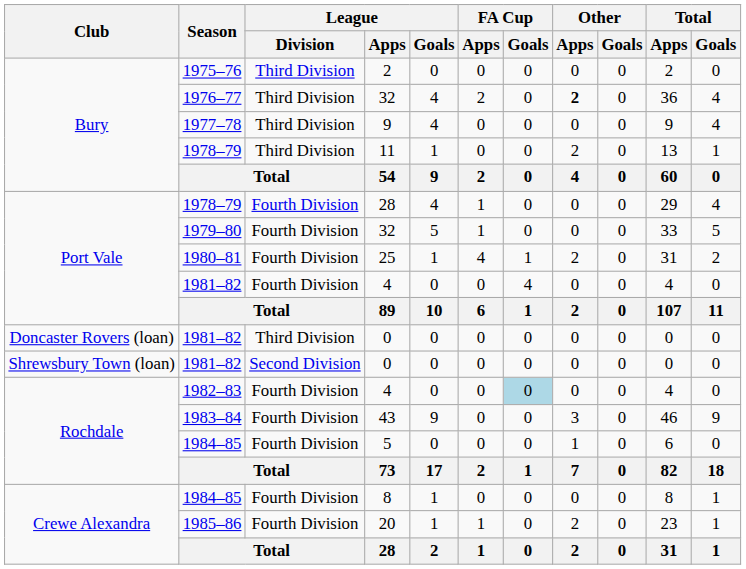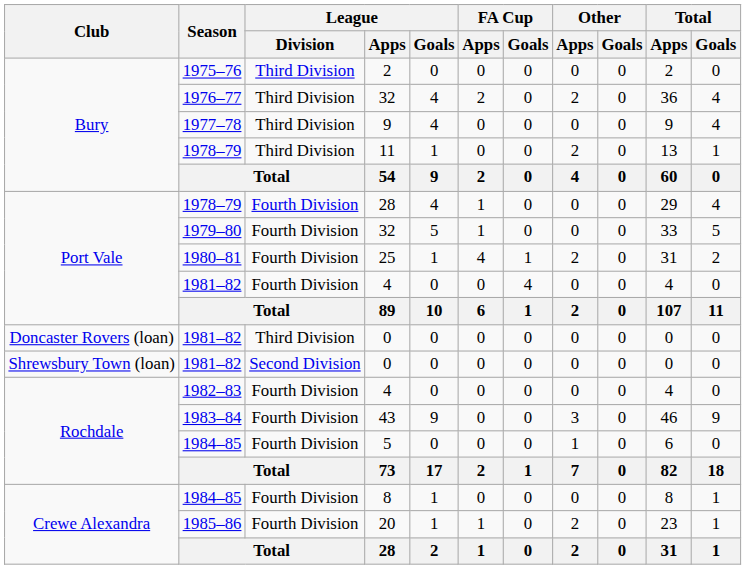(575, 97) bold -> (575, 97) normal
(528, 390) lightblue background -> (528, 390) no background
